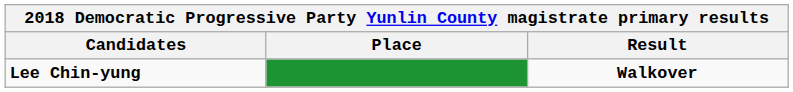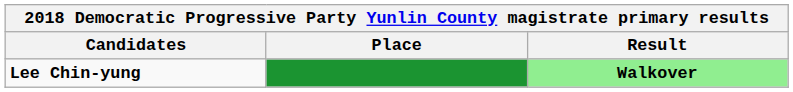(657, 73) no background -> (657, 73) lightgreen background
